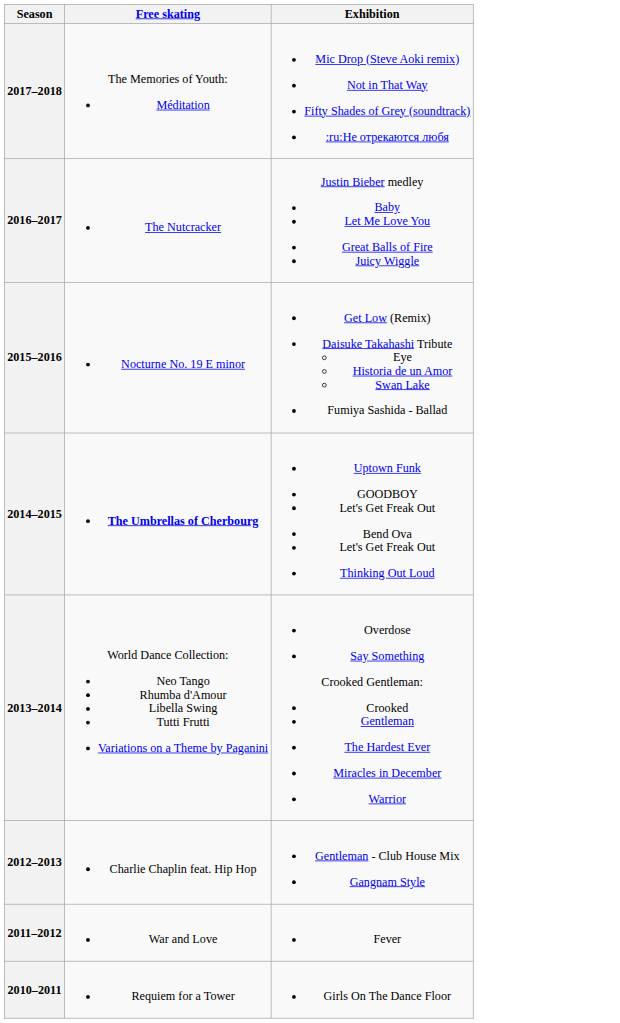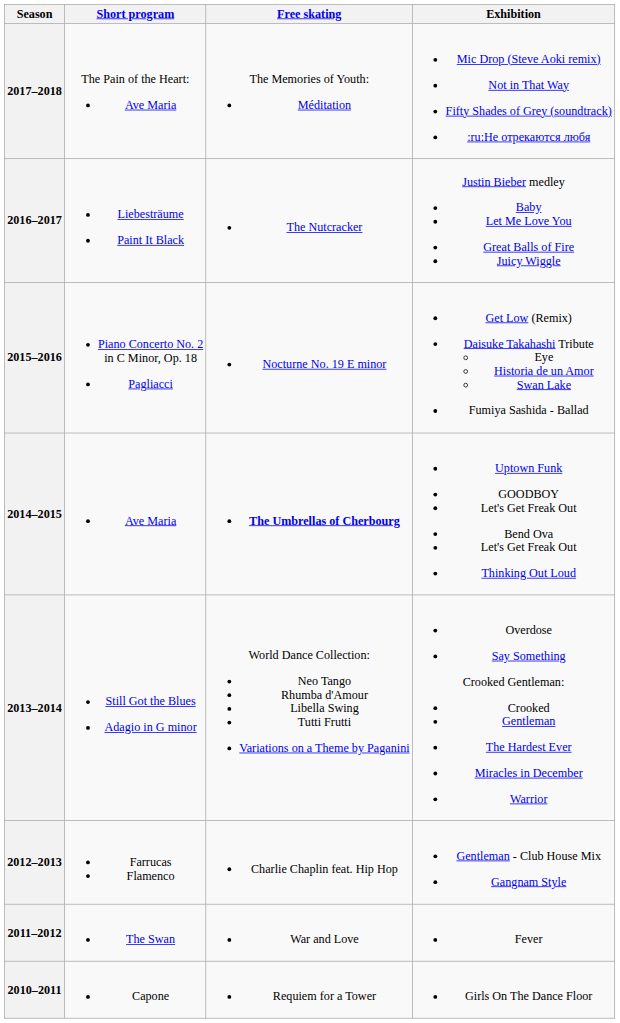+ column: (135, 14)
